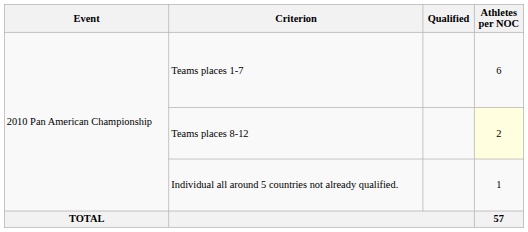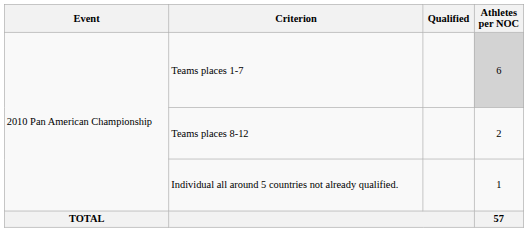(499, 70) no background -> (499, 70) lightgrey background
(499, 133) lightyellow background -> (499, 133) no background
